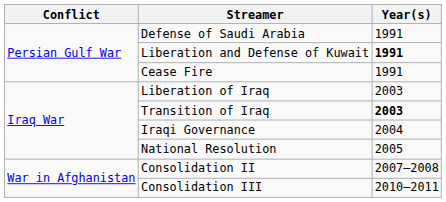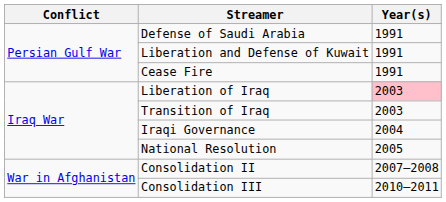(389, 53) bold -> (389, 53) normal
(389, 91) no background -> (389, 91) pink background
(389, 110) bold -> (389, 110) normal
